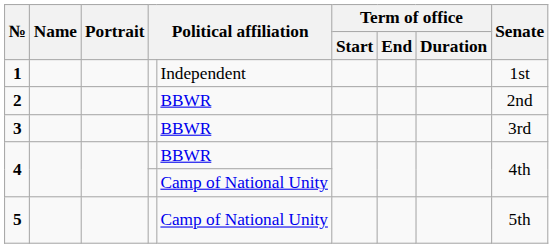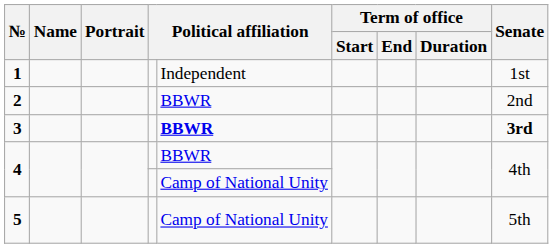(186, 127) normal -> (187, 127) bold
(520, 127) normal -> (520, 127) bold
